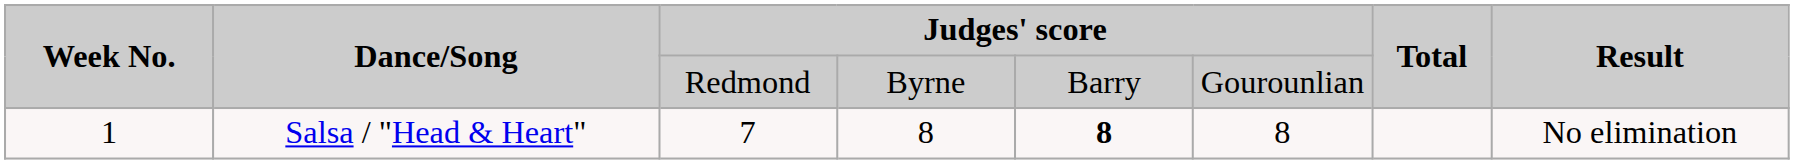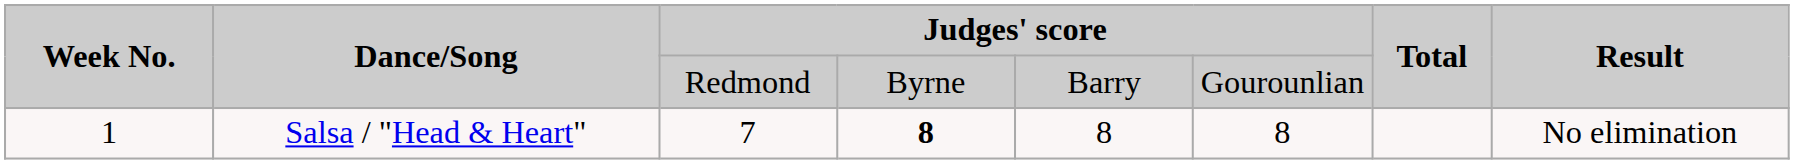(926, 132) normal -> (926, 132) bold
(1104, 132) bold -> (1104, 132) normal
